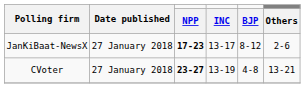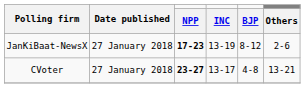(222, 46) 13-17 -> (222, 46) 13-19
(222, 70) 13-19 -> (222, 70) 13-17
